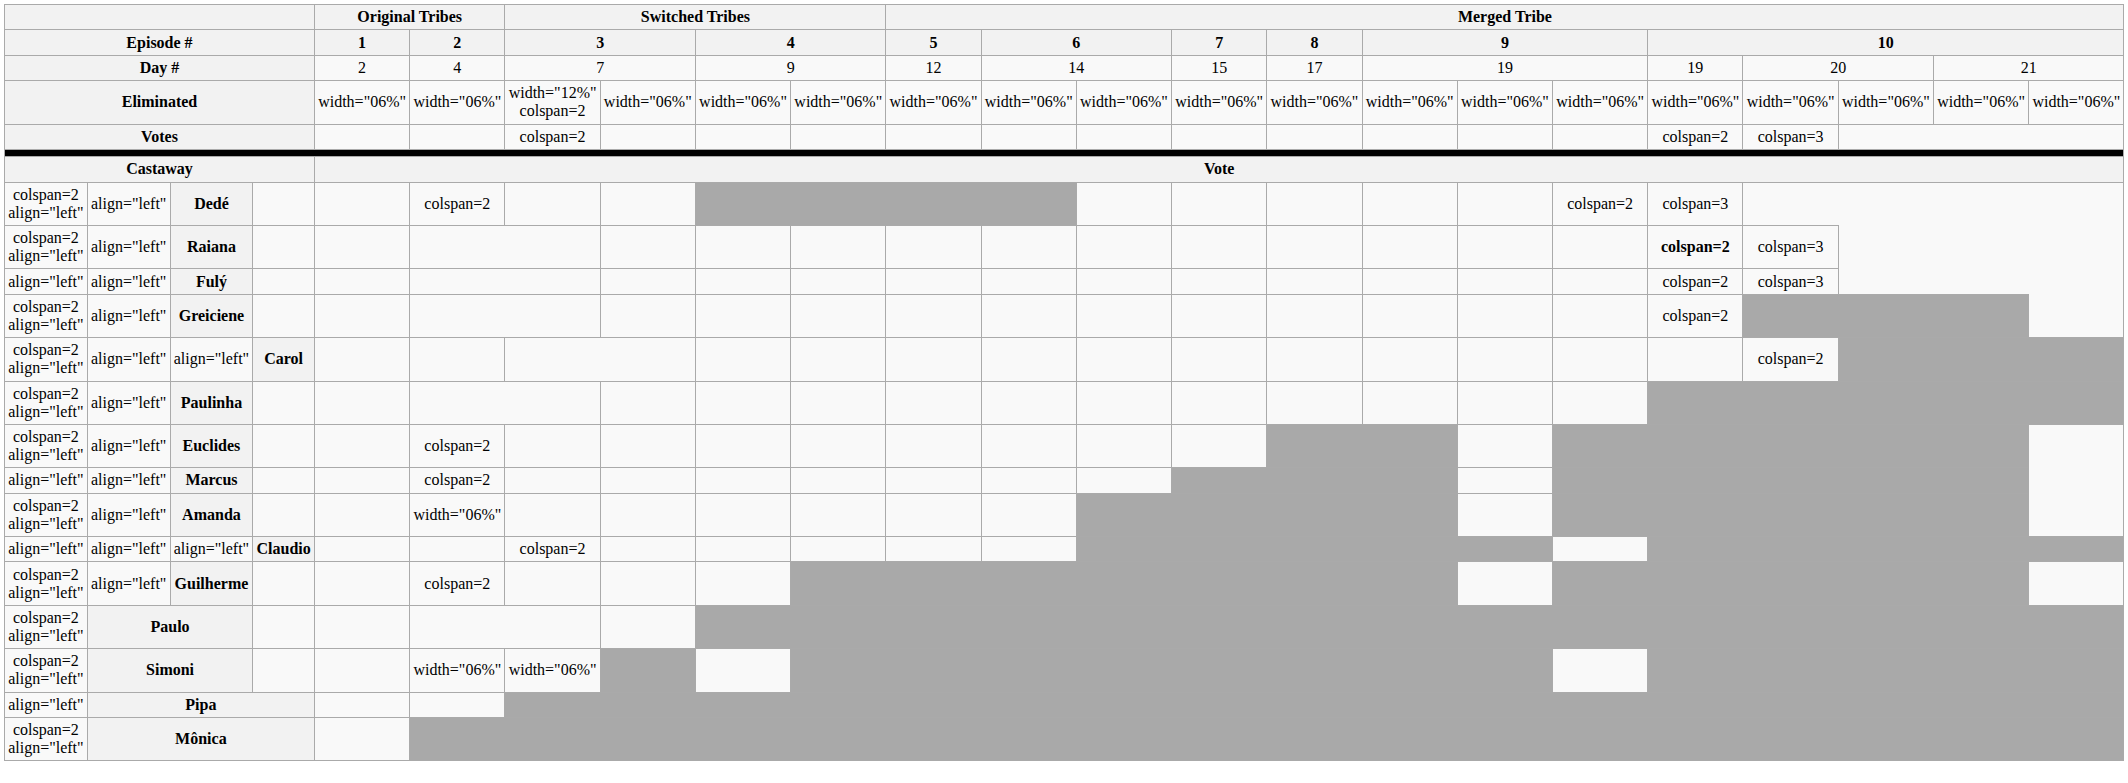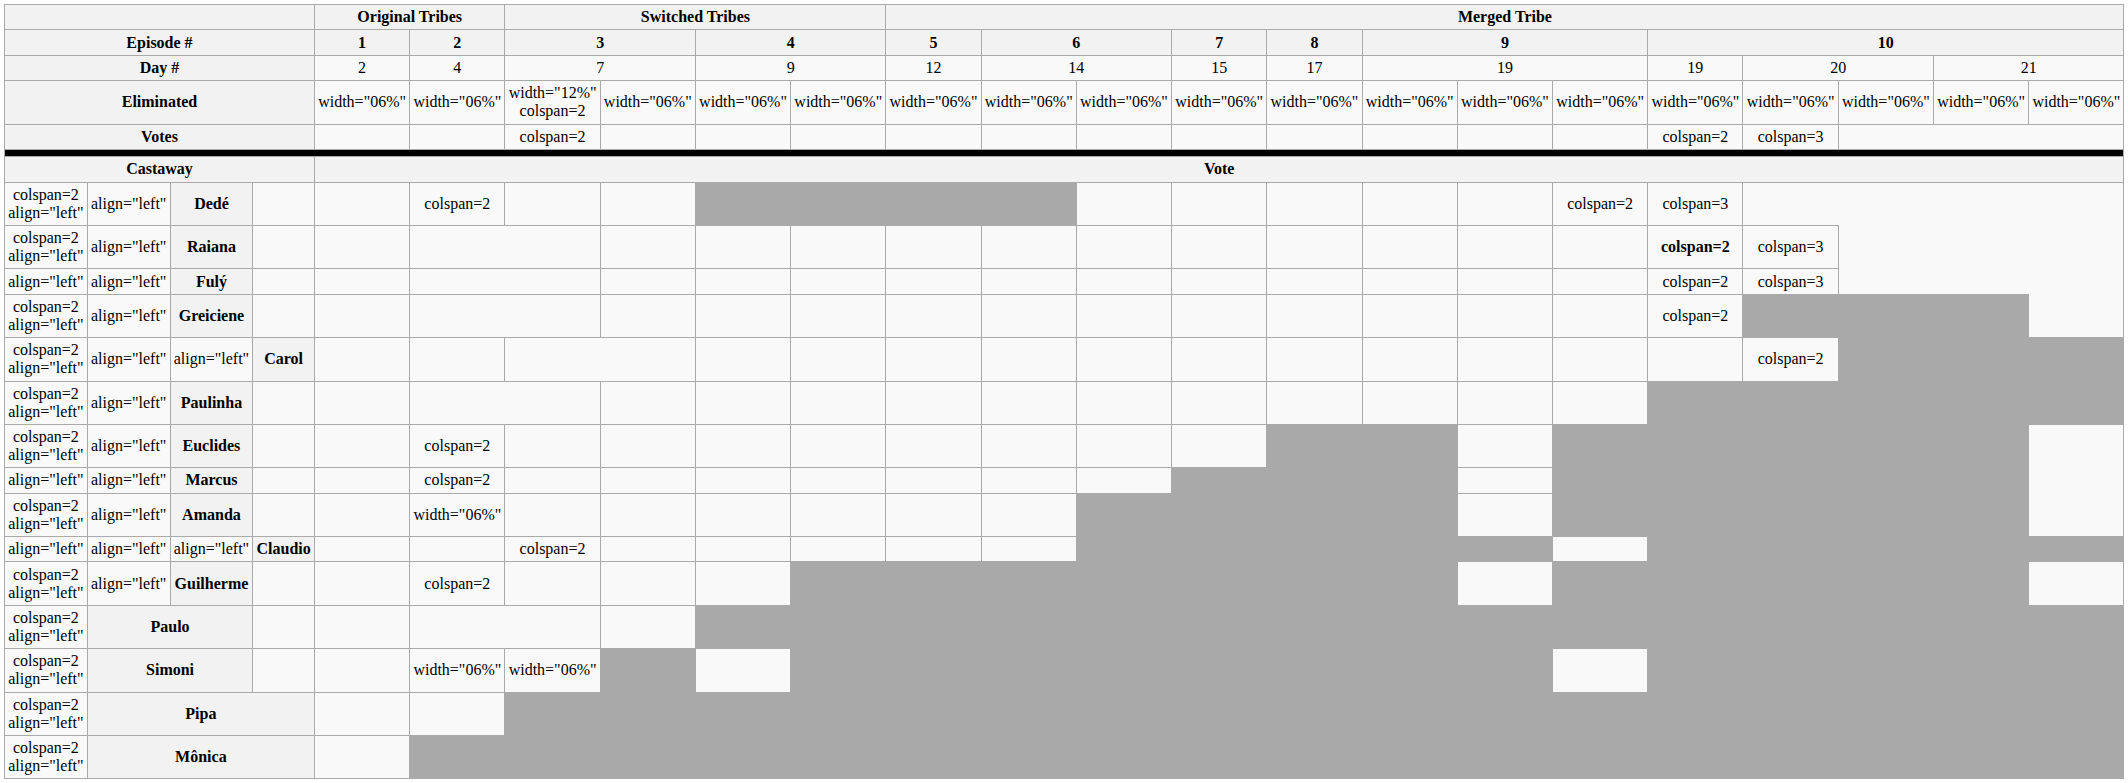(46, 704) align="left" -> (46, 713) colspan=2 align="left"
